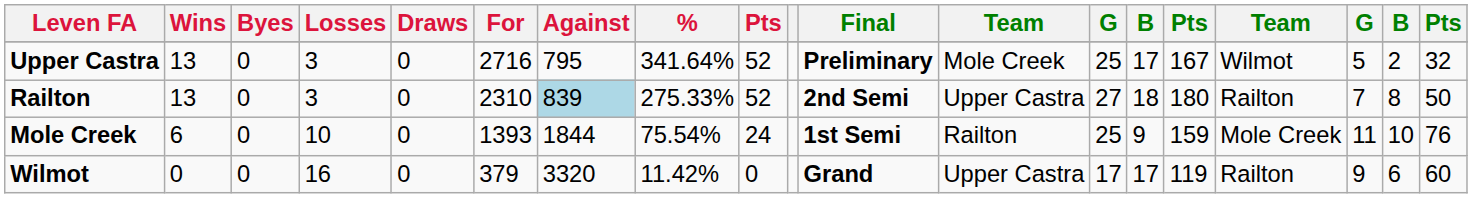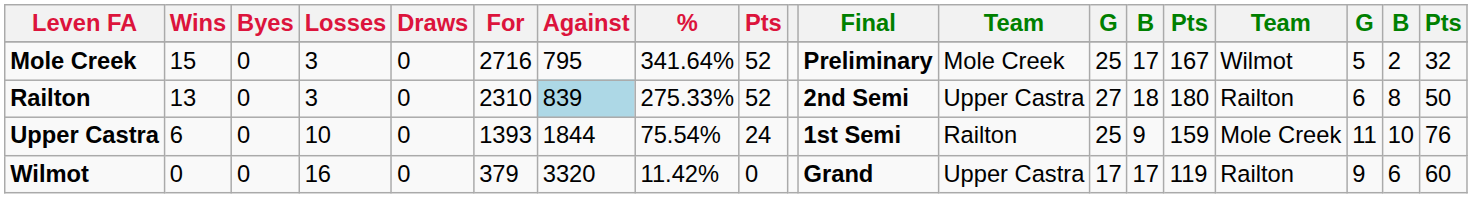(85, 60) Upper Castra -> (73, 60) Mole Creek
(183, 60) 13 -> (183, 60) 15
(1359, 98) 7 -> (1359, 98) 6
(73, 135) Mole Creek -> (85, 135) Upper Castra
